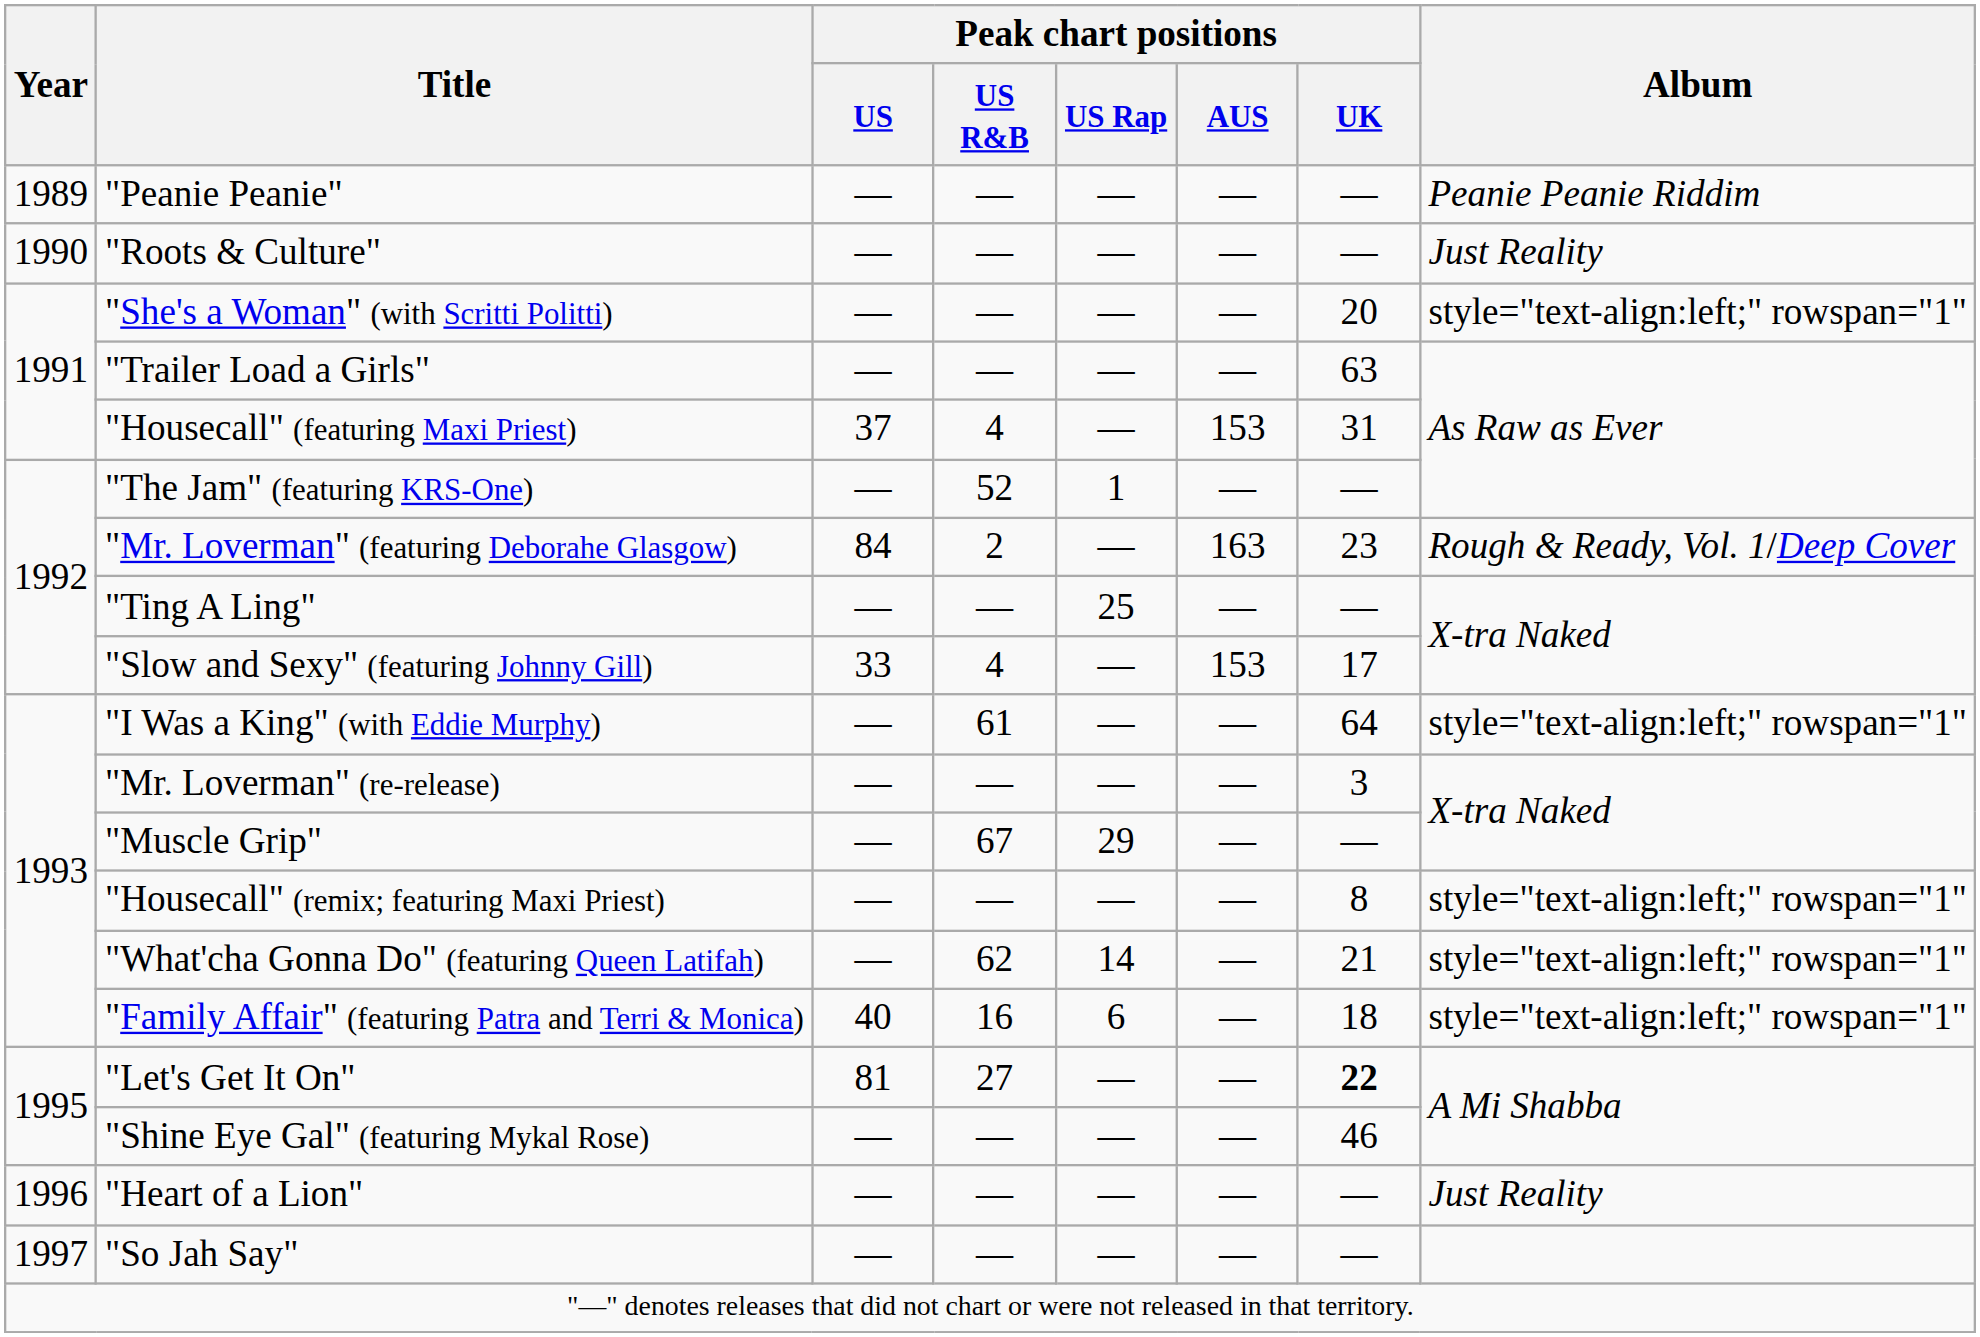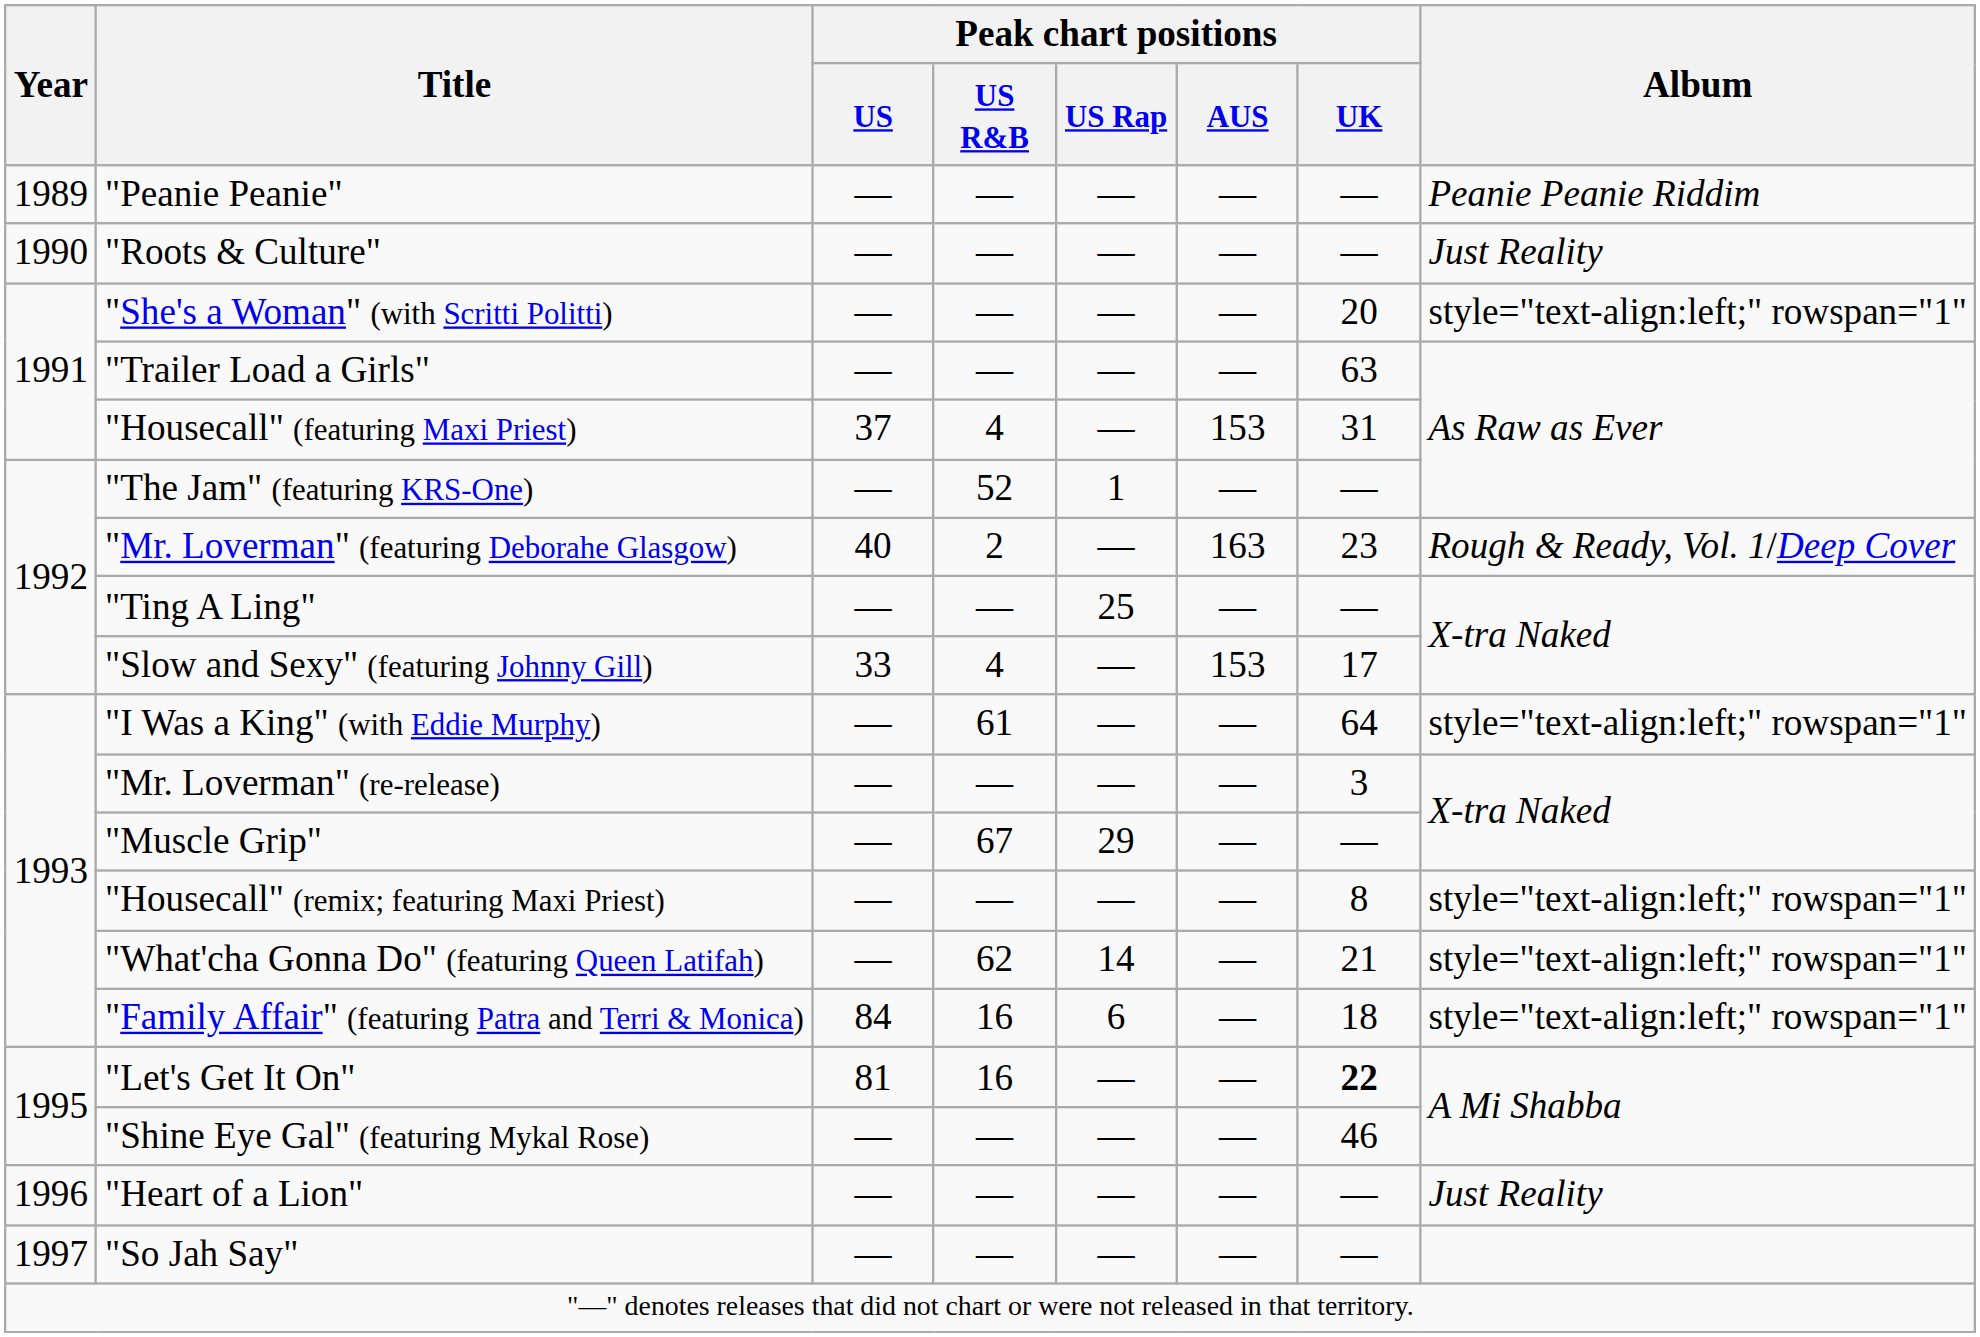(873, 546) 84 -> (873, 546) 40
(873, 1017) 40 -> (873, 1017) 84
(995, 1076) 27 -> (995, 1076) 16
